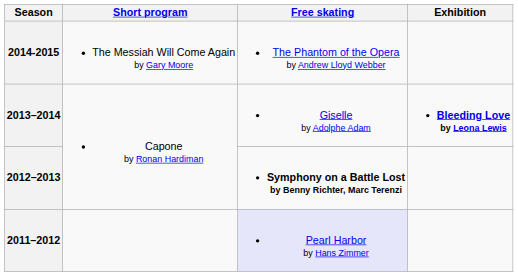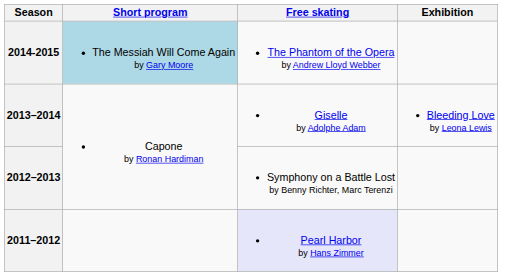(150, 59) no background -> (150, 59) lightblue background
(460, 121) bold -> (447, 121) normal
(323, 184) bold -> (318, 184) normal
